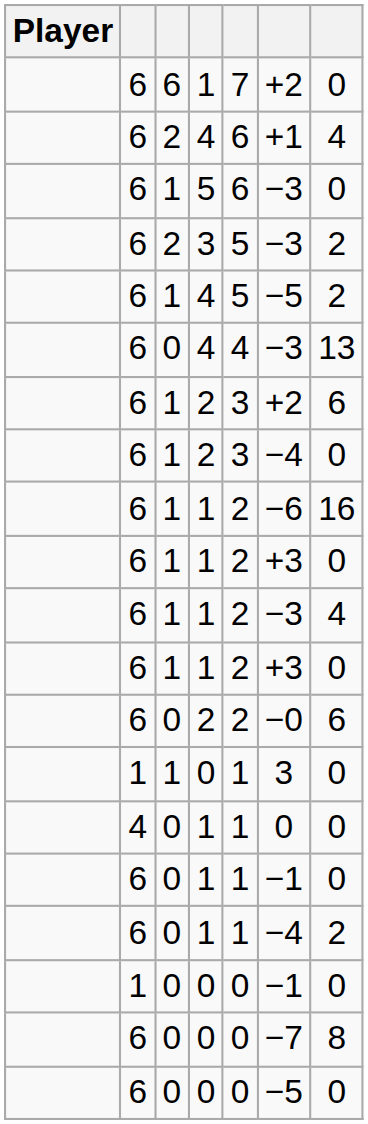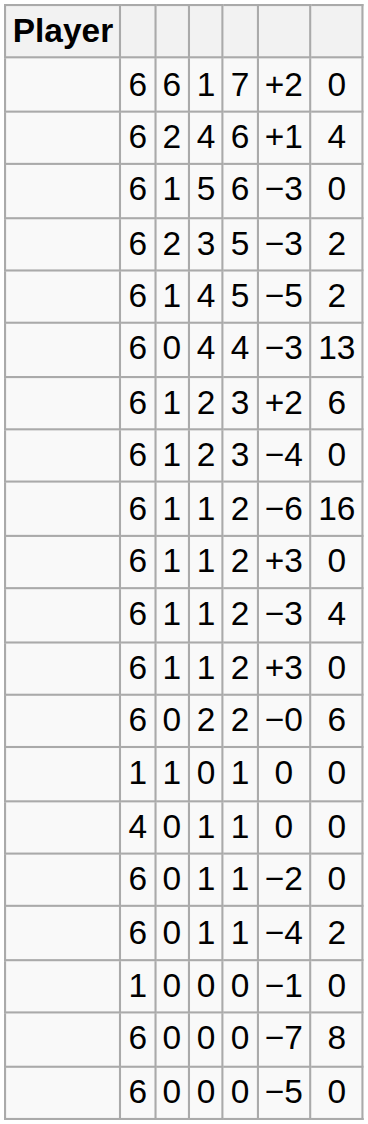(284, 773) 3 -> (284, 773) 0
(284, 879) −1 -> (284, 879) −2
